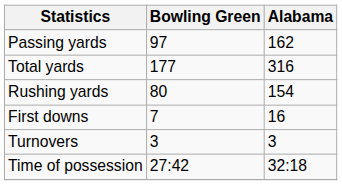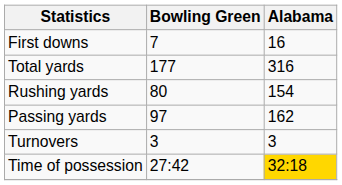rows swapped: (48, 117) <-> (57, 42)
(287, 166) no background -> (287, 166) gold background
